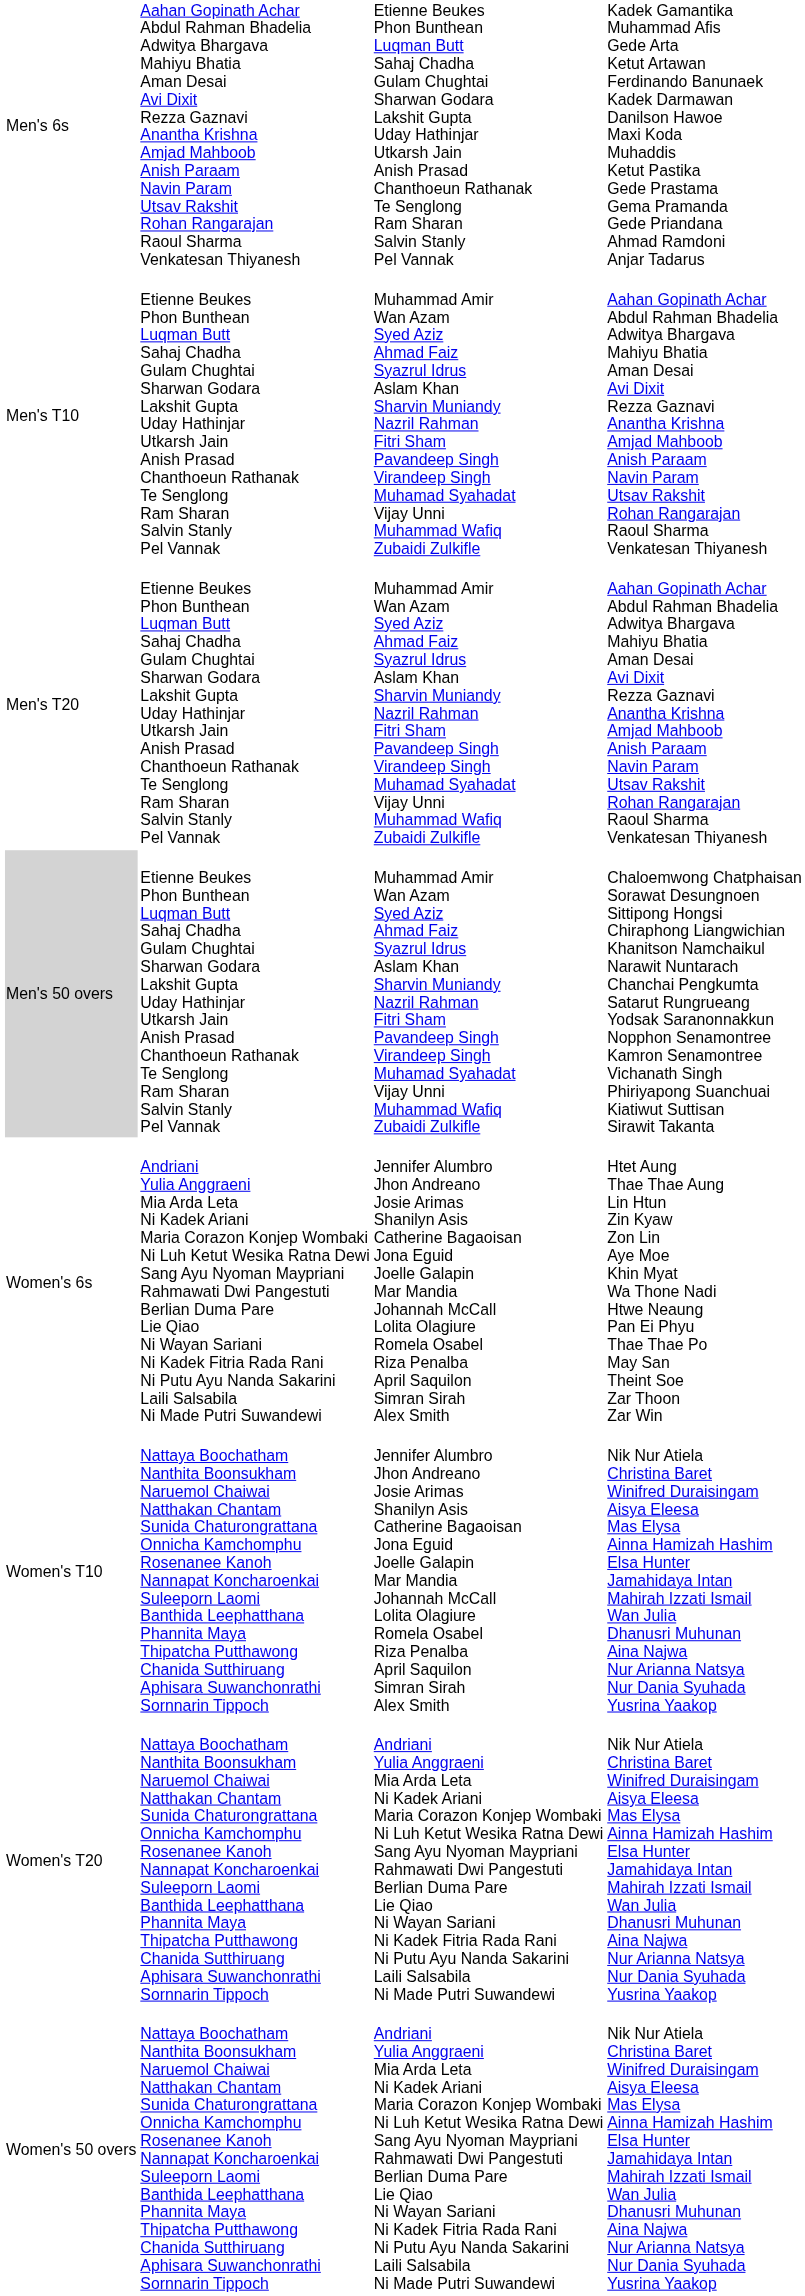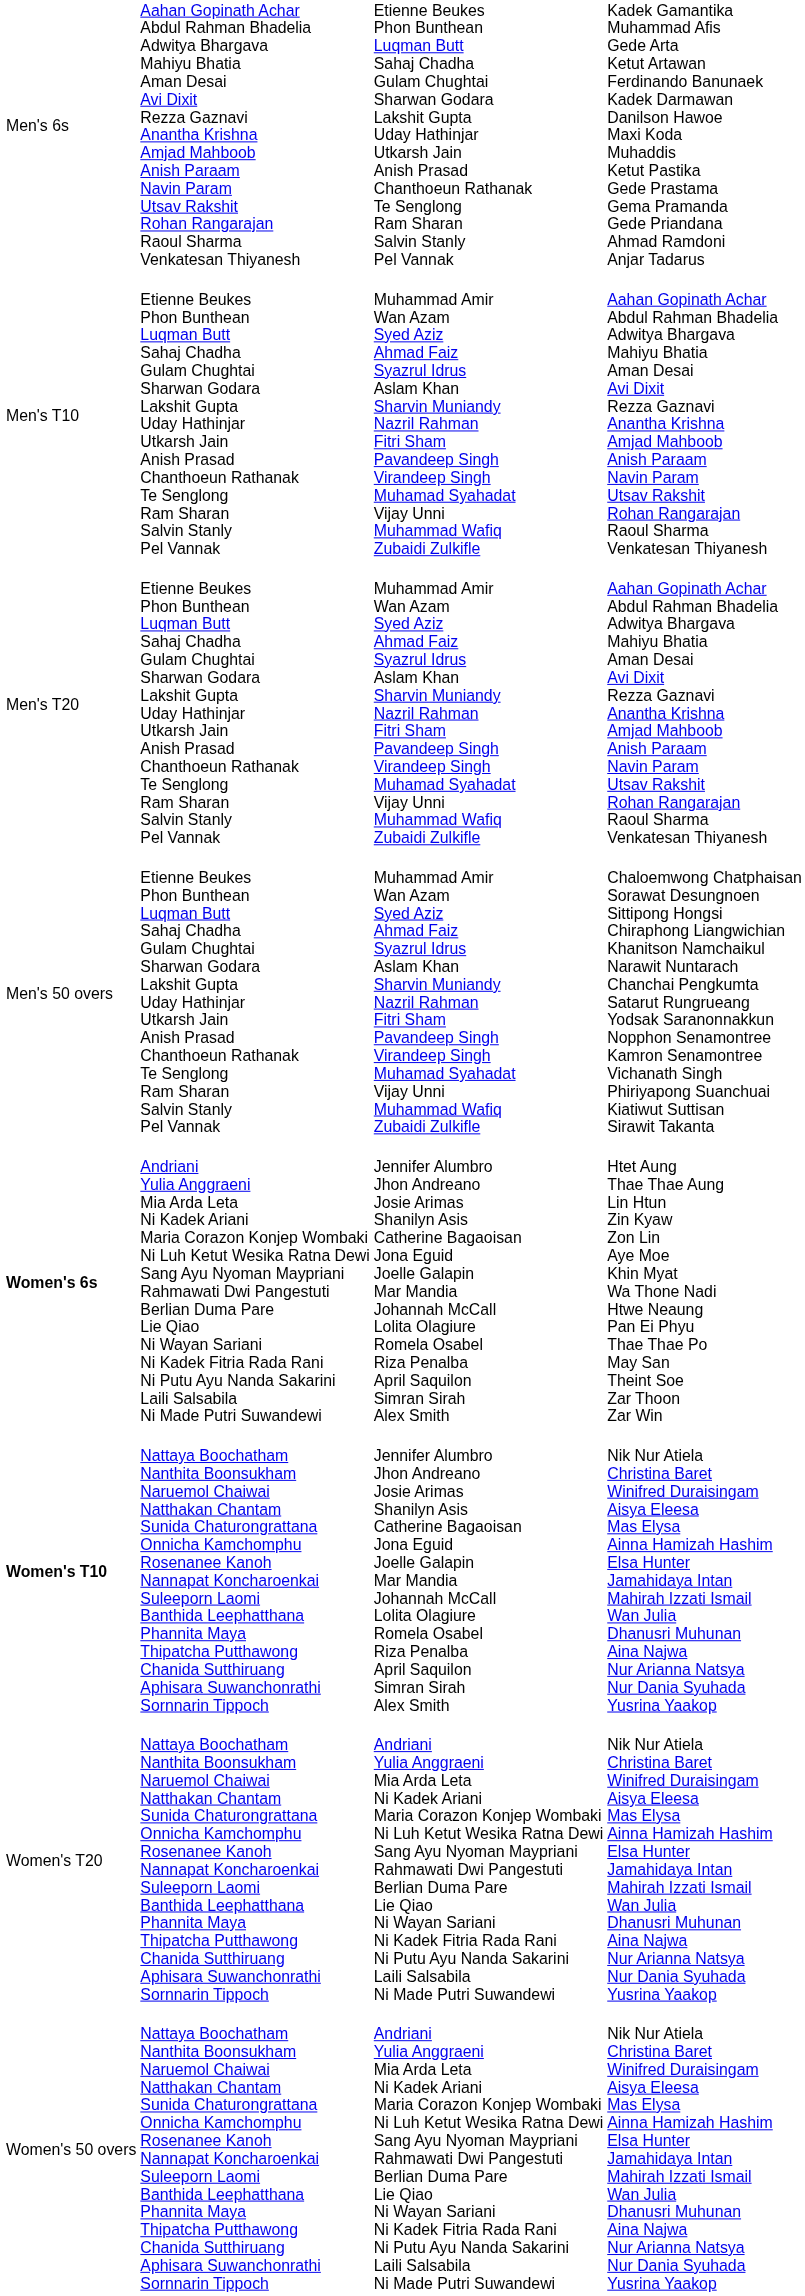(59, 993) lightgrey background -> (59, 993) no background
(49, 1282) normal -> (52, 1282) bold
(54, 1571) normal -> (57, 1571) bold
